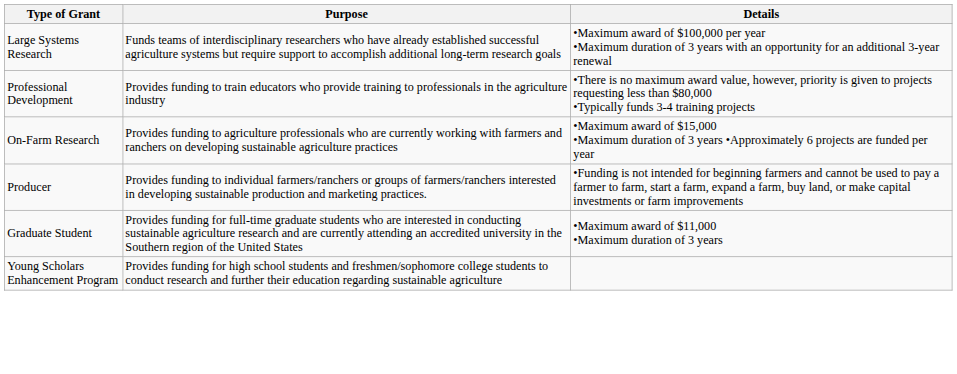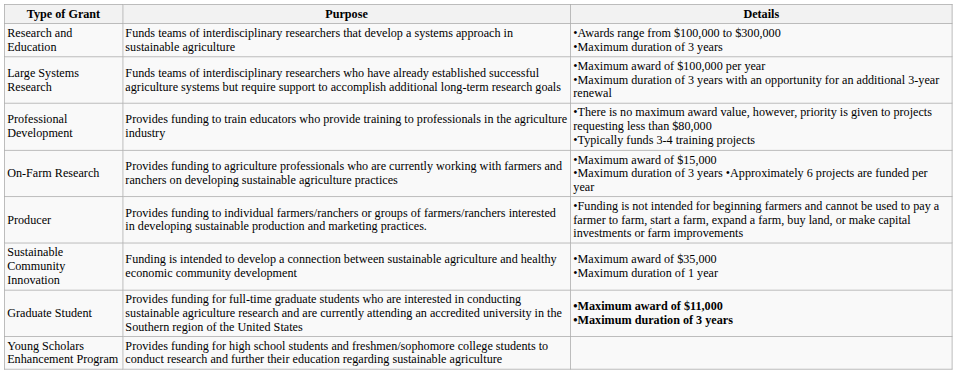+ row: (40, 40)
+ row: (36, 266)
(648, 233) normal -> (653, 313) bold
